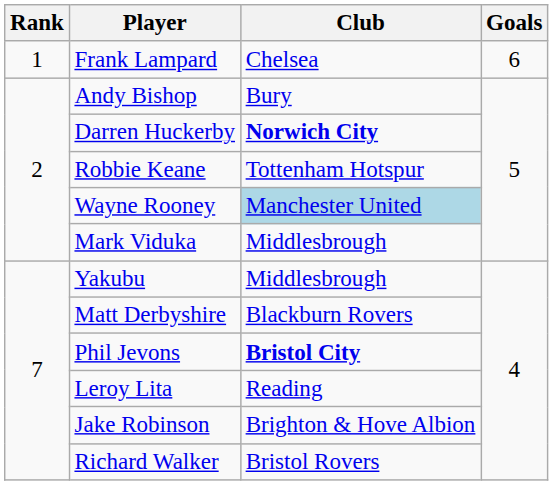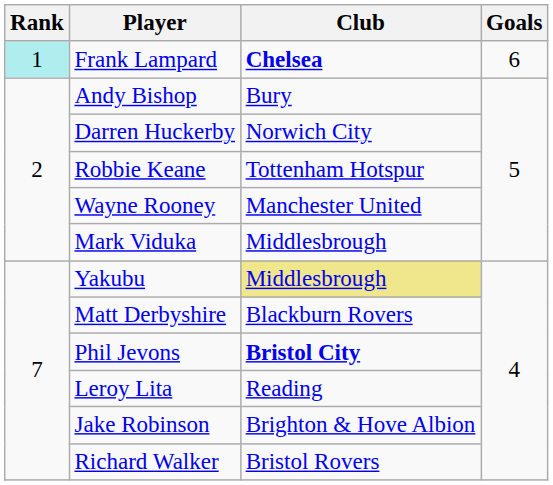(37, 59) no background -> (37, 59) paleturquoise background
(282, 59) normal -> (284, 59) bold
(312, 132) bold -> (309, 132) normal
(334, 205) lightblue background -> (334, 205) no background
(316, 278) no background -> (316, 278) khaki background
